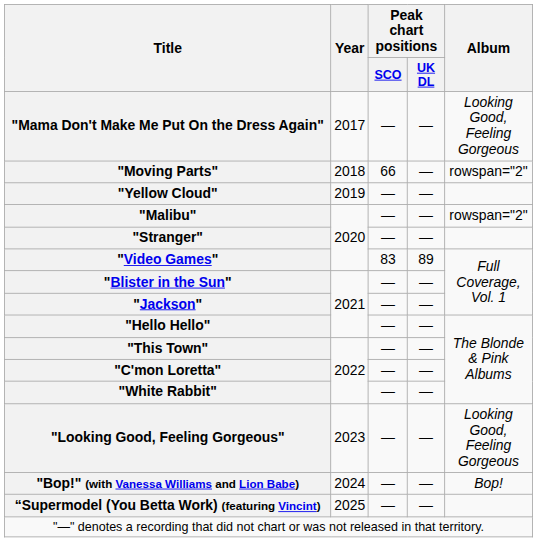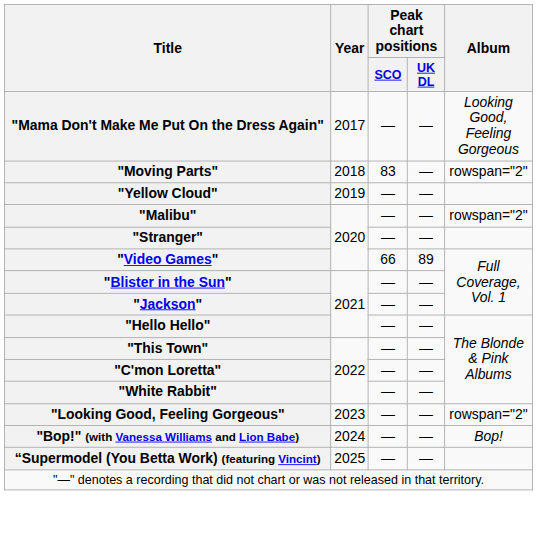(388, 171) 66 -> (388, 171) 83
(388, 260) 83 -> (388, 260) 66
(488, 438) Looking Good, Feeling Gorgeous -> (488, 414) rowspan="2"
